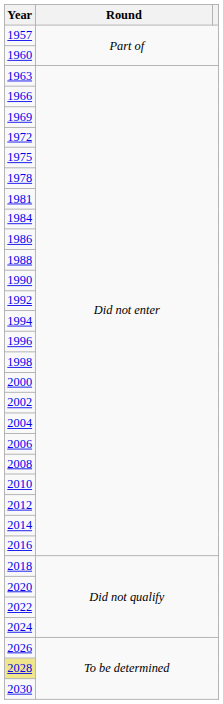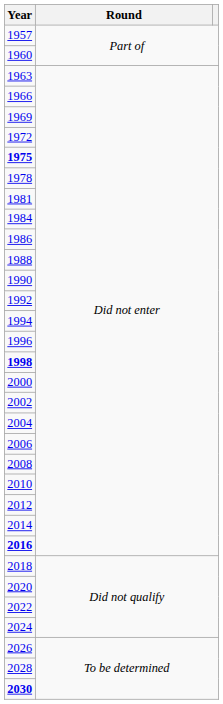(20, 158) normal -> (20, 158) bold
(20, 362) normal -> (20, 362) bold
(20, 546) normal -> (20, 546) bold
(20, 668) khaki background -> (20, 668) no background
(20, 689) normal -> (20, 689) bold
